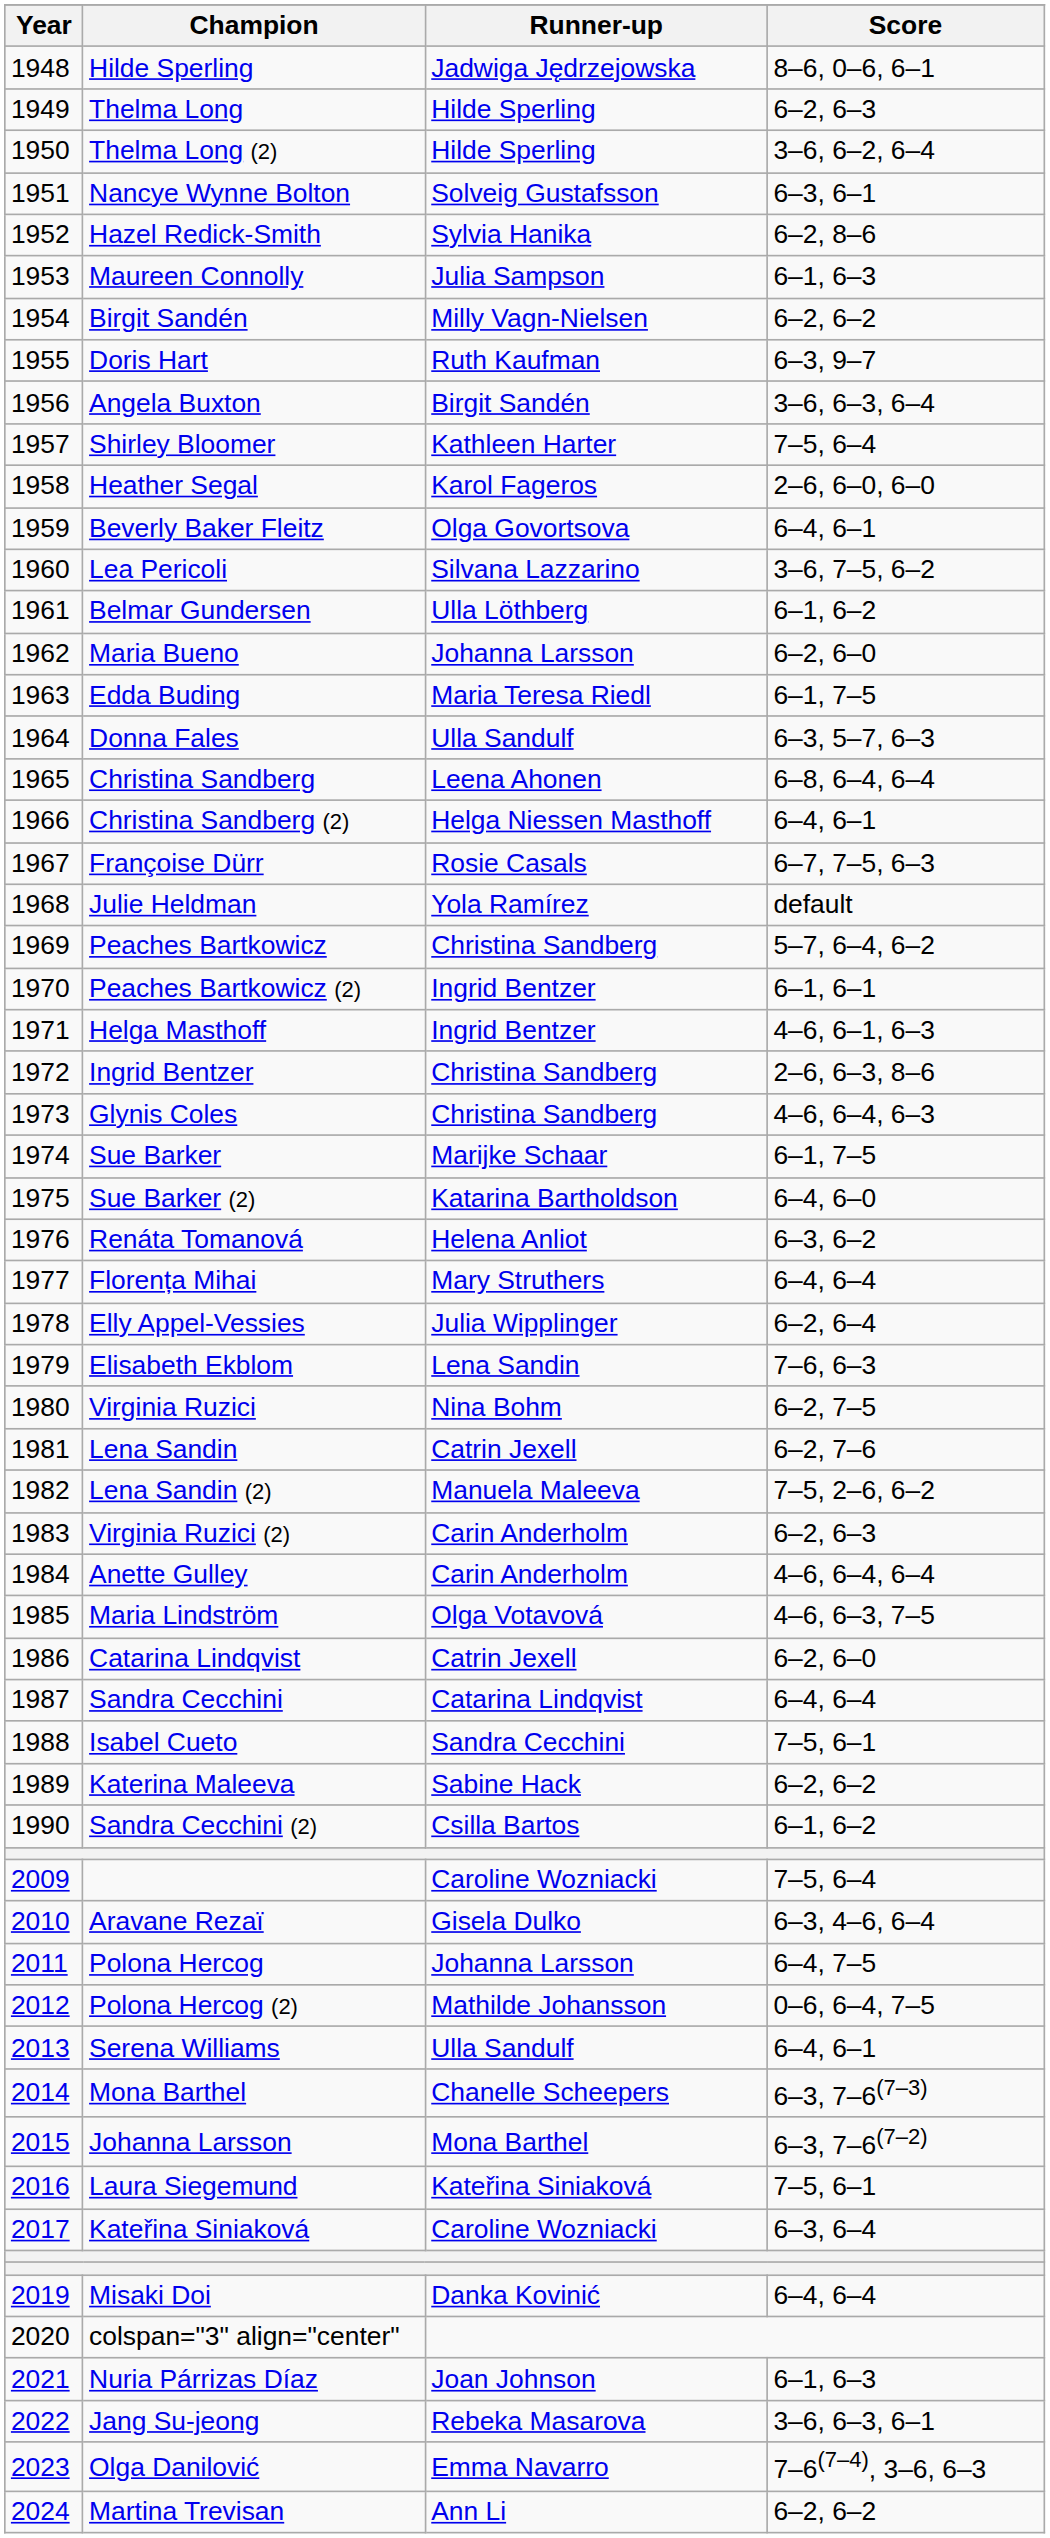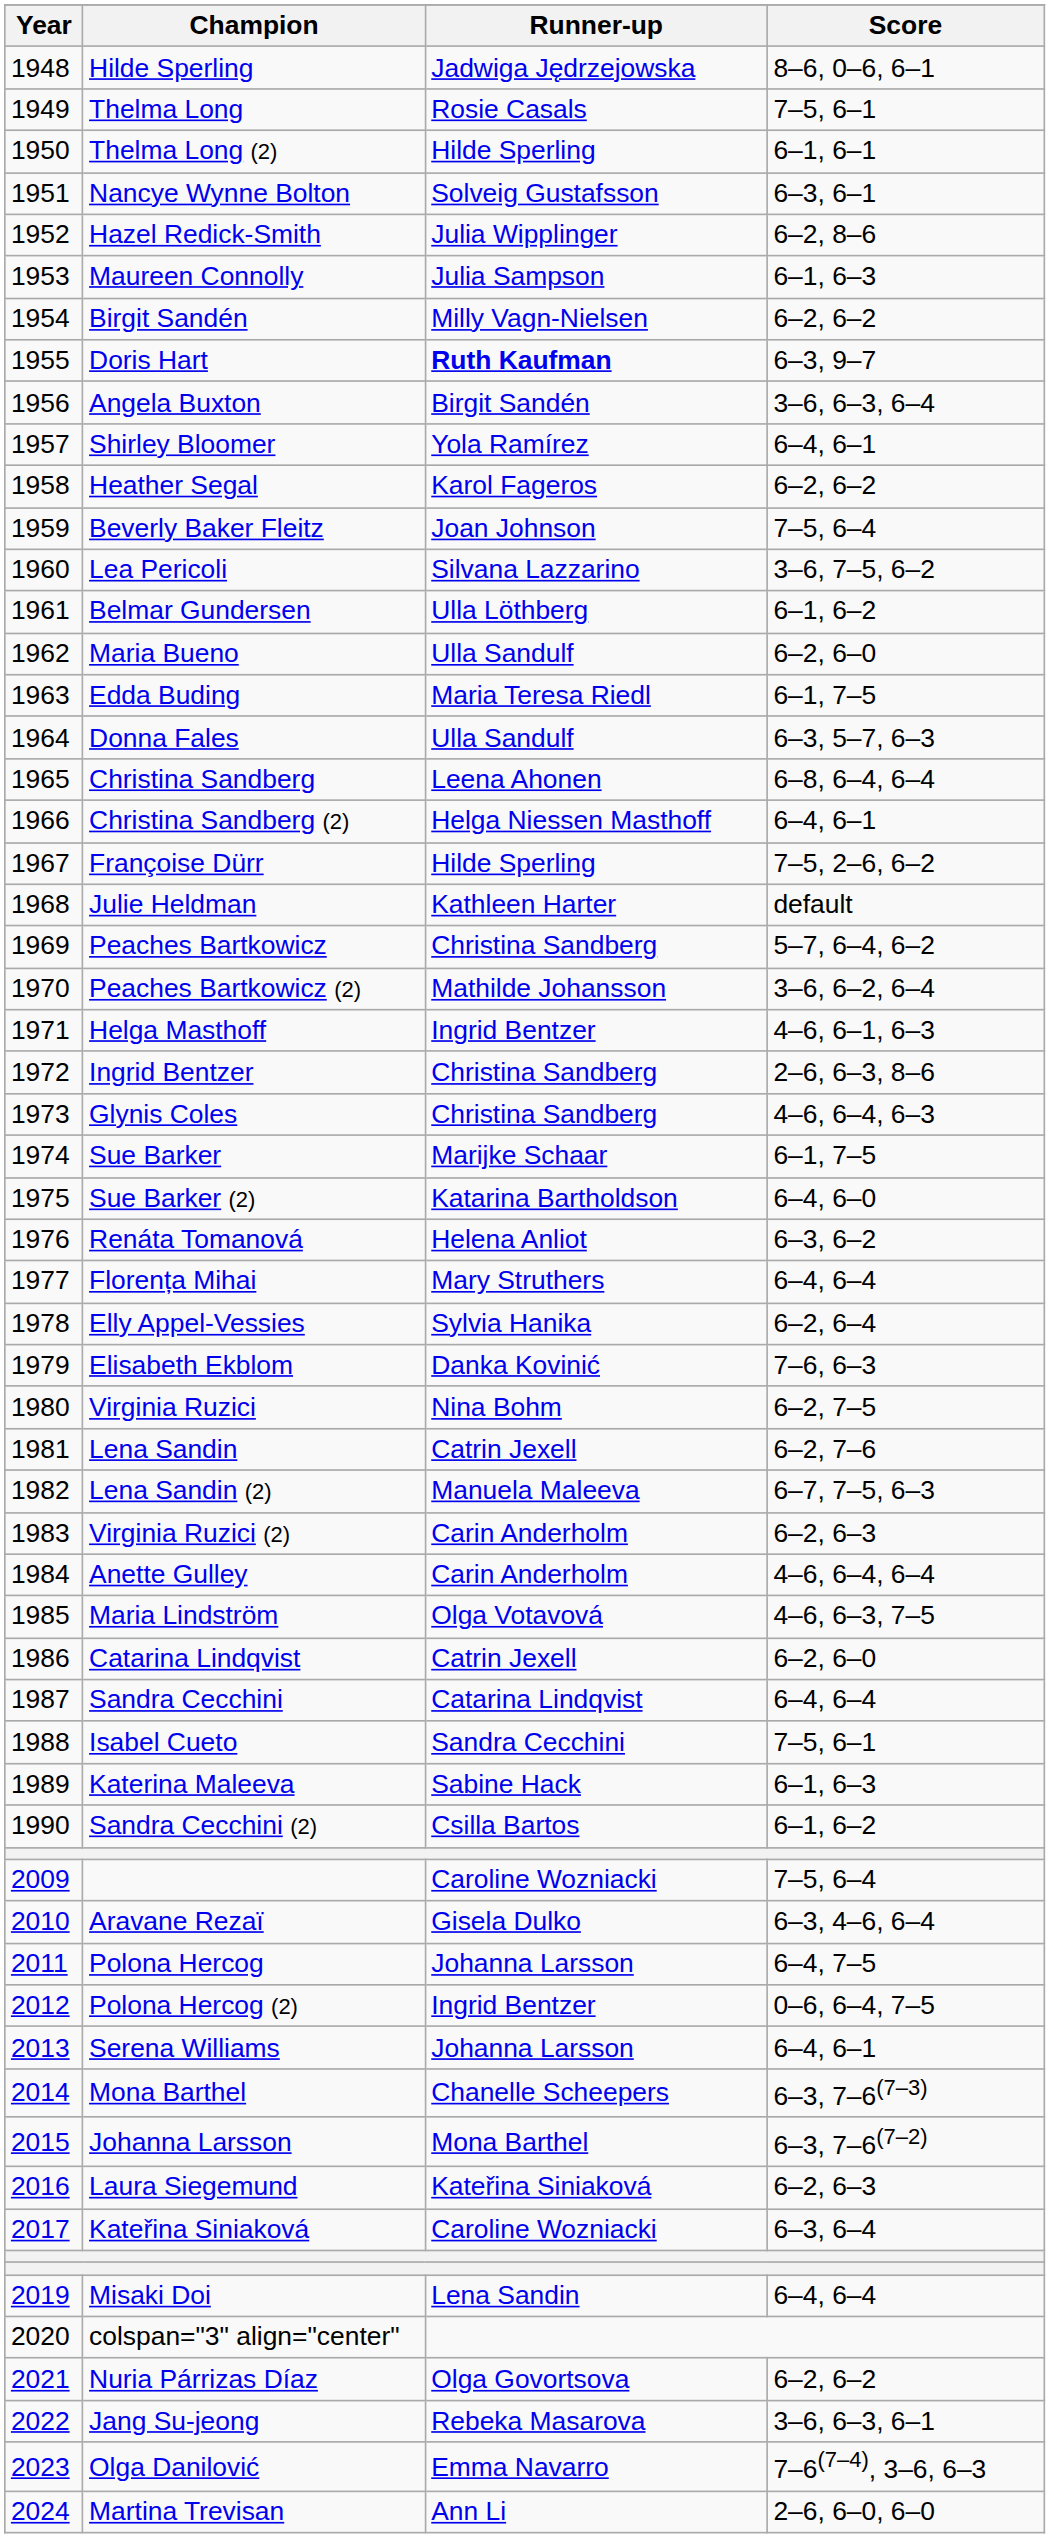(513, 109) Hilde Sperling -> (509, 109) Rosie Casals
(825, 109) 6–2, 6–3 -> (825, 109) 7–5, 6–1
(854, 151) 3–6, 6–2, 6–4 -> (825, 151) 6–1, 6–1
(511, 234) Sylvia Hanika -> (524, 234) Julia Wipplinger
(516, 360) normal -> (521, 360) bold
(524, 444) Kathleen Harter -> (510, 444) Yola Ramírez
(825, 444) 7–5, 6–4 -> (825, 444) 6–4, 6–1
(854, 485) 2–6, 6–0, 6–0 -> (825, 485) 6–2, 6–2
(530, 527) Olga Govortsova -> (513, 527) Joan Johnson
(825, 527) 6–4, 6–1 -> (825, 527) 7–5, 6–4
(533, 653) Johanna Larsson -> (502, 653) Ulla Sandulf
(509, 862) Rosie Casals -> (513, 862) Hilde Sperling
(854, 862) 6–7, 7–5, 6–3 -> (854, 862) 7–5, 2–6, 6–2
(510, 904) Yola Ramírez -> (524, 904) Kathleen Harter
(513, 988) Ingrid Bentzer -> (549, 988) Mathilde Johansson
(825, 988) 6–1, 6–1 -> (854, 988) 3–6, 6–2, 6–4
(524, 1323) Julia Wipplinger -> (511, 1323) Sylvia Hanika
(505, 1365) Lena Sandin -> (516, 1365) Danka Kovinić
(854, 1490) 7–5, 2–6, 6–2 -> (854, 1490) 6–7, 7–5, 6–3
(825, 1783) 6–2, 6–2 -> (825, 1783) 6–1, 6–3
(549, 2005) Mathilde Johansson -> (513, 2005) Ingrid Bentzer
(502, 2047) Ulla Sandulf -> (533, 2047) Johanna Larsson
(825, 2187) 7–5, 6–1 -> (825, 2187) 6–2, 6–3
(516, 2295) Danka Kovinić -> (505, 2295) Lena Sandin
(513, 2379) Joan Johnson -> (530, 2379) Olga Govortsova
(825, 2379) 6–1, 6–3 -> (825, 2379) 6–2, 6–2
(825, 2511) 6–2, 6–2 -> (854, 2511) 2–6, 6–0, 6–0
